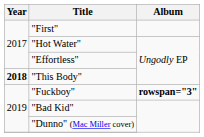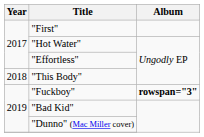(17, 76) bold -> (17, 76) normal
